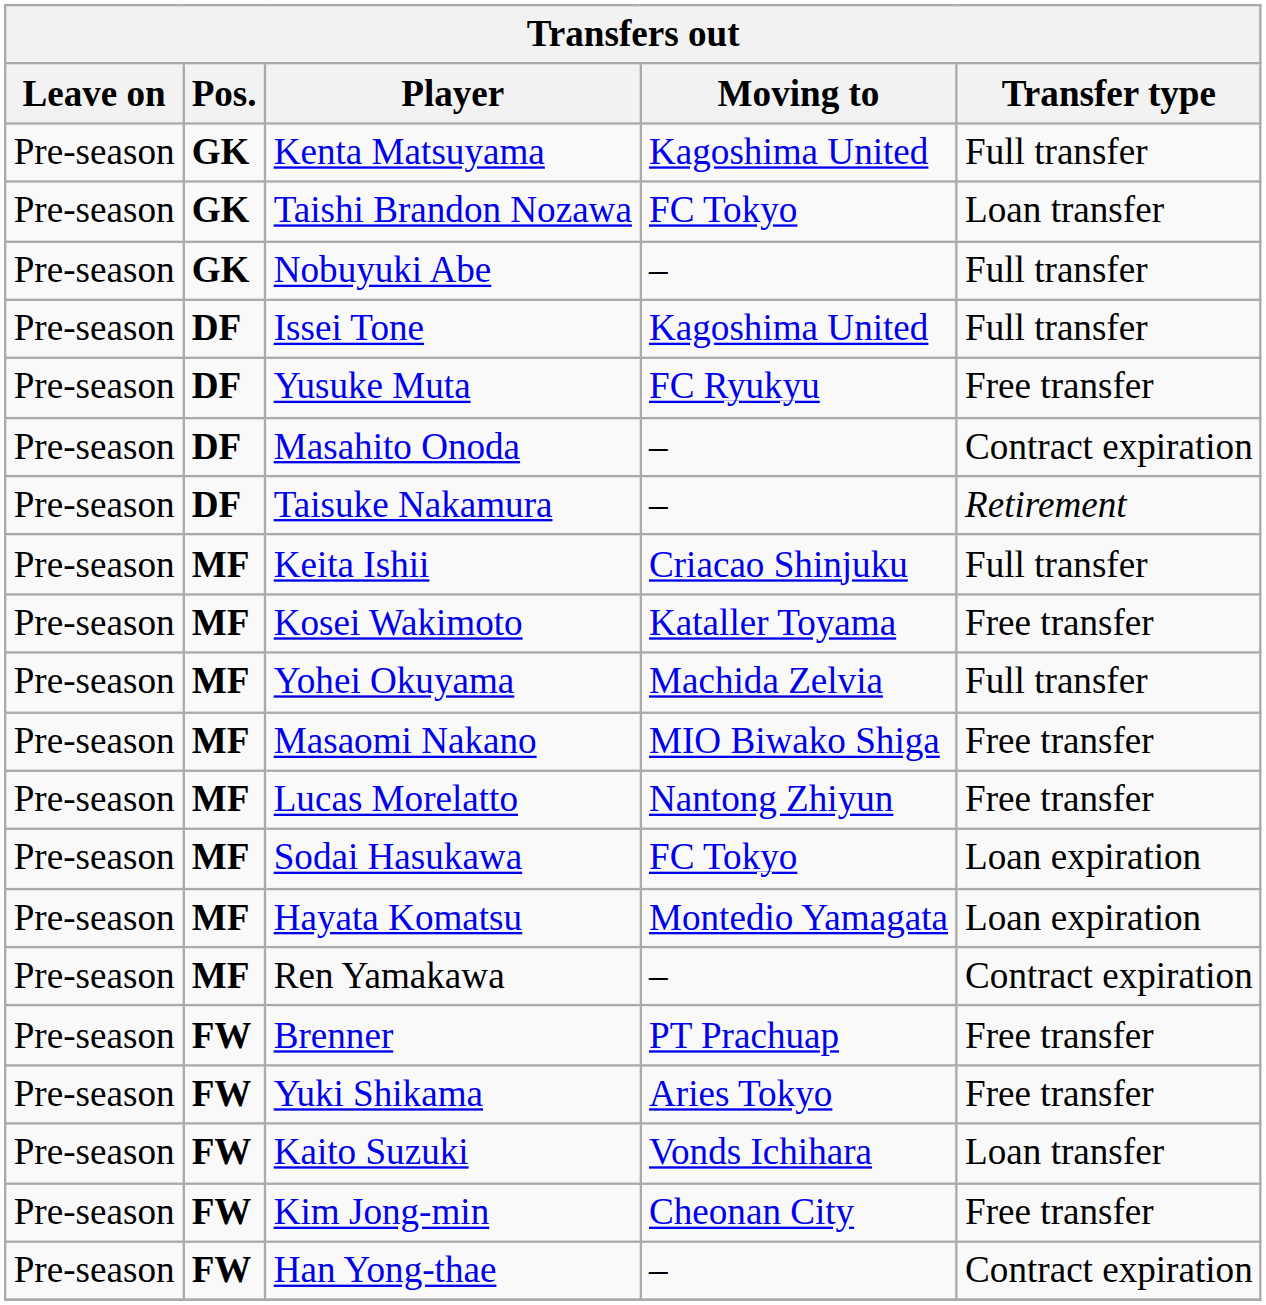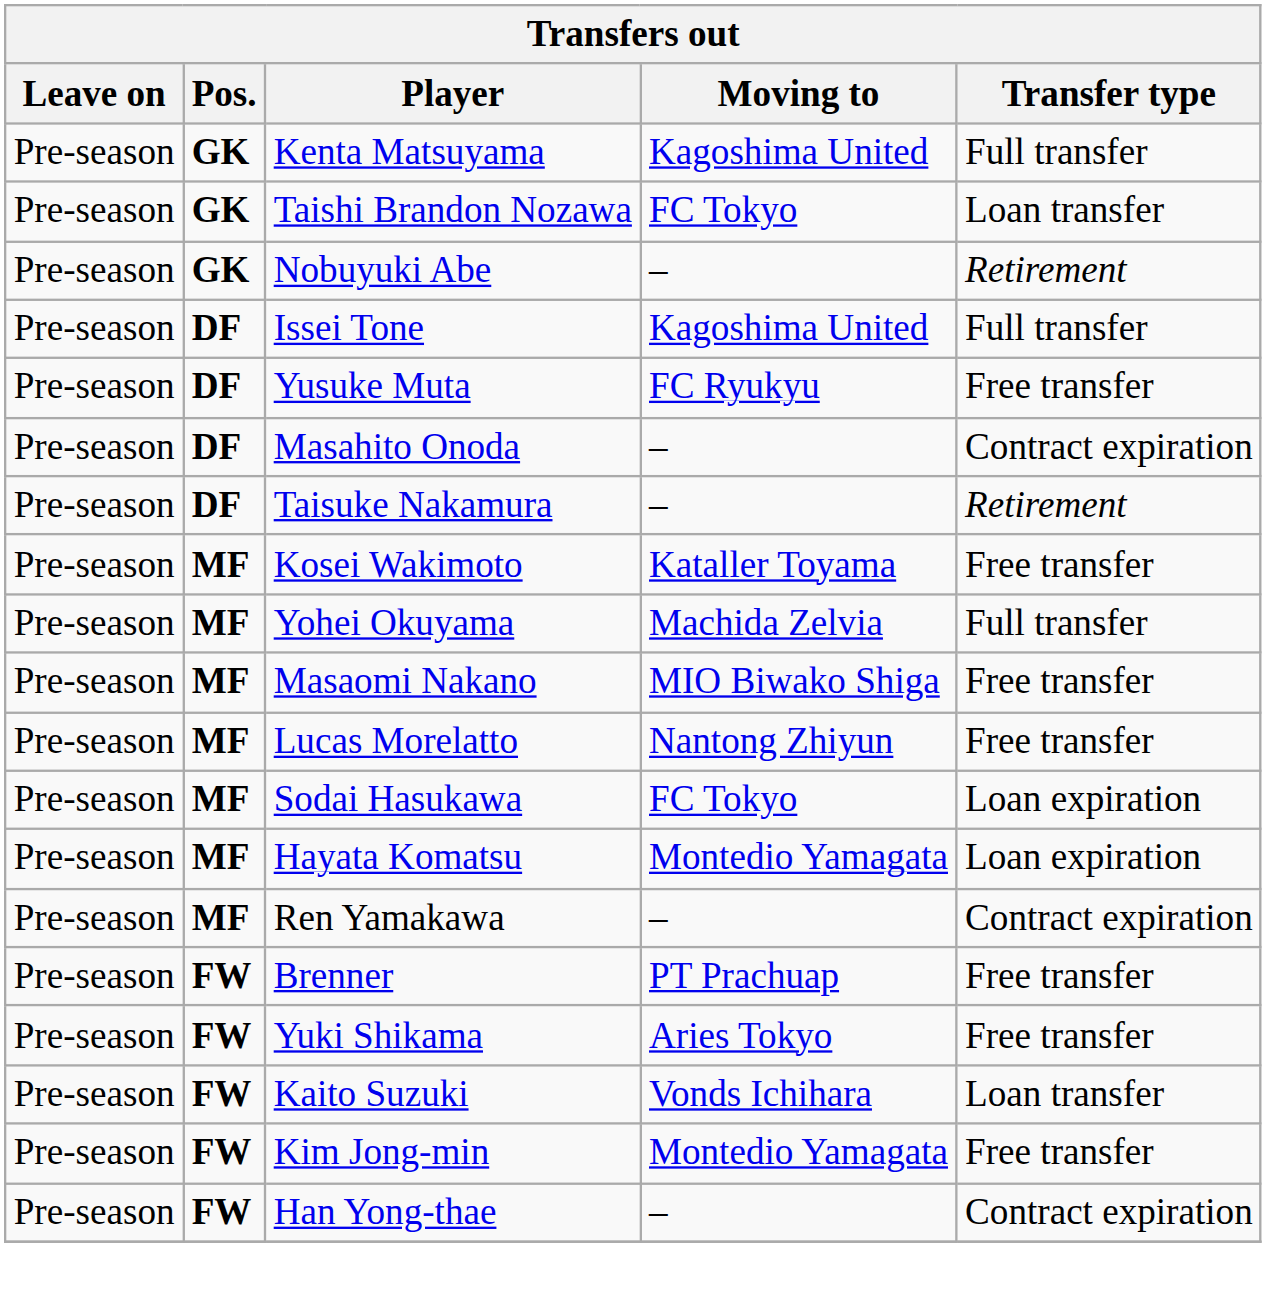(1056, 269) Full transfer -> (1046, 269) Retirement
- row: (352, 563)
(752, 1211) Cheonan City -> (798, 1152) Montedio Yamagata
